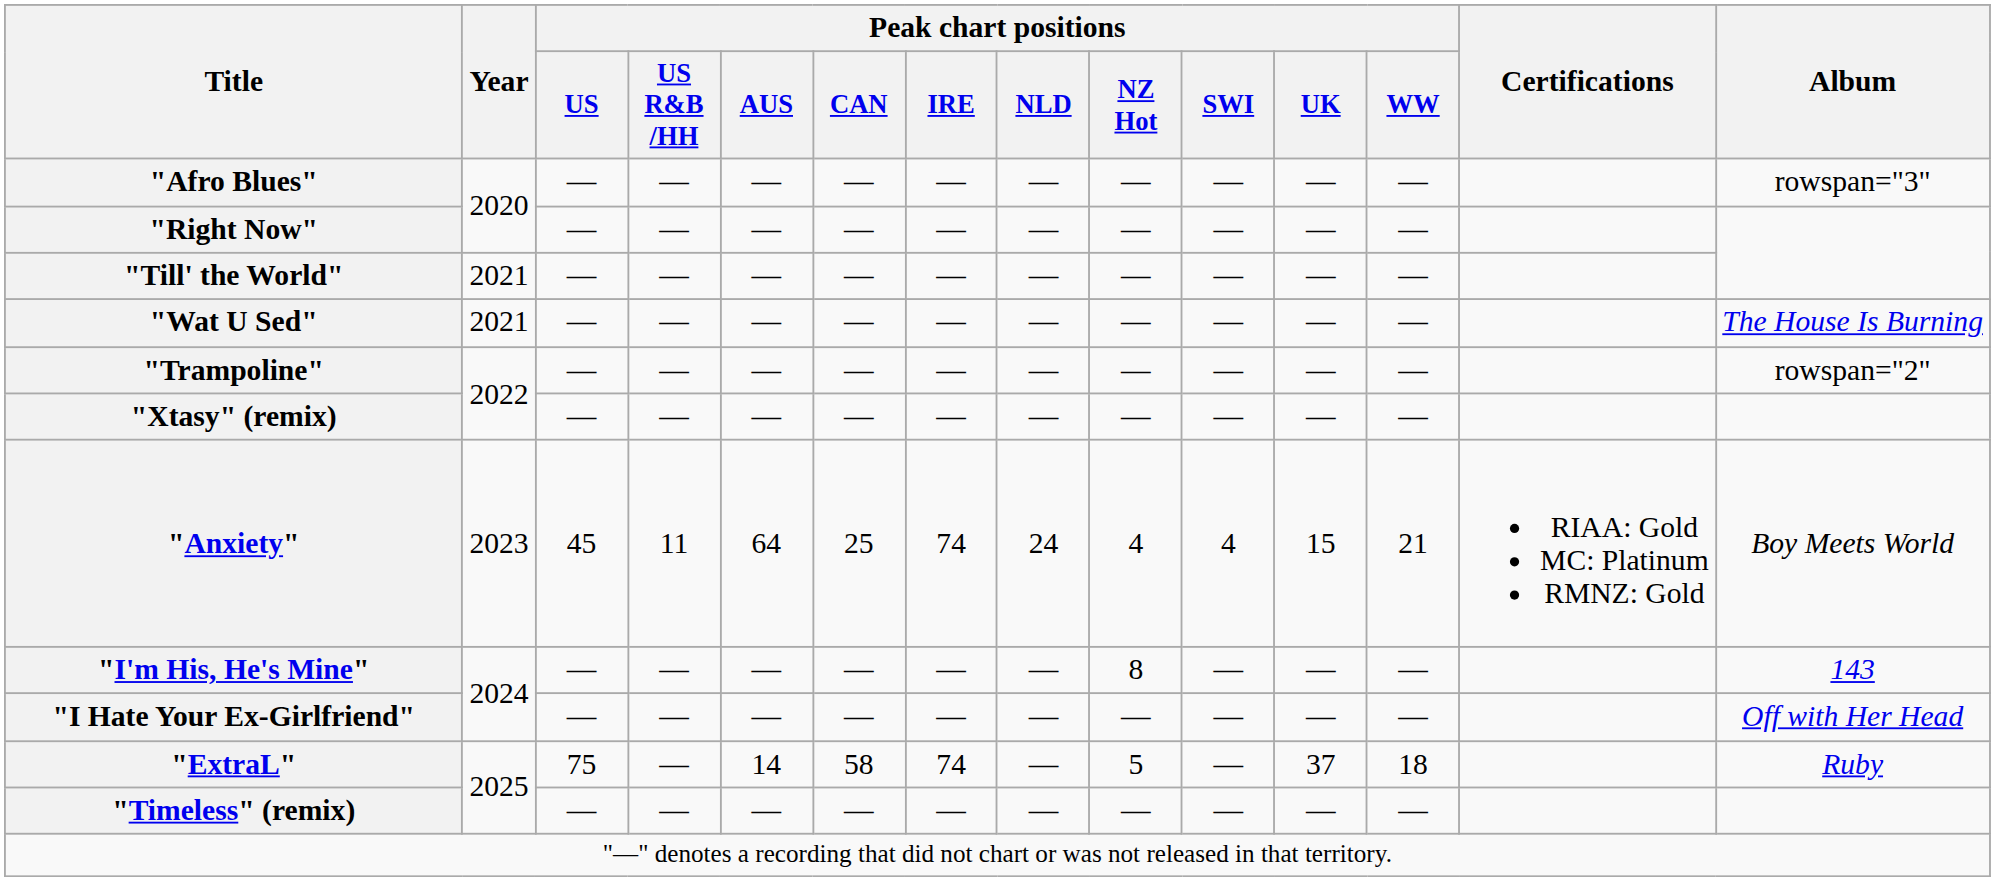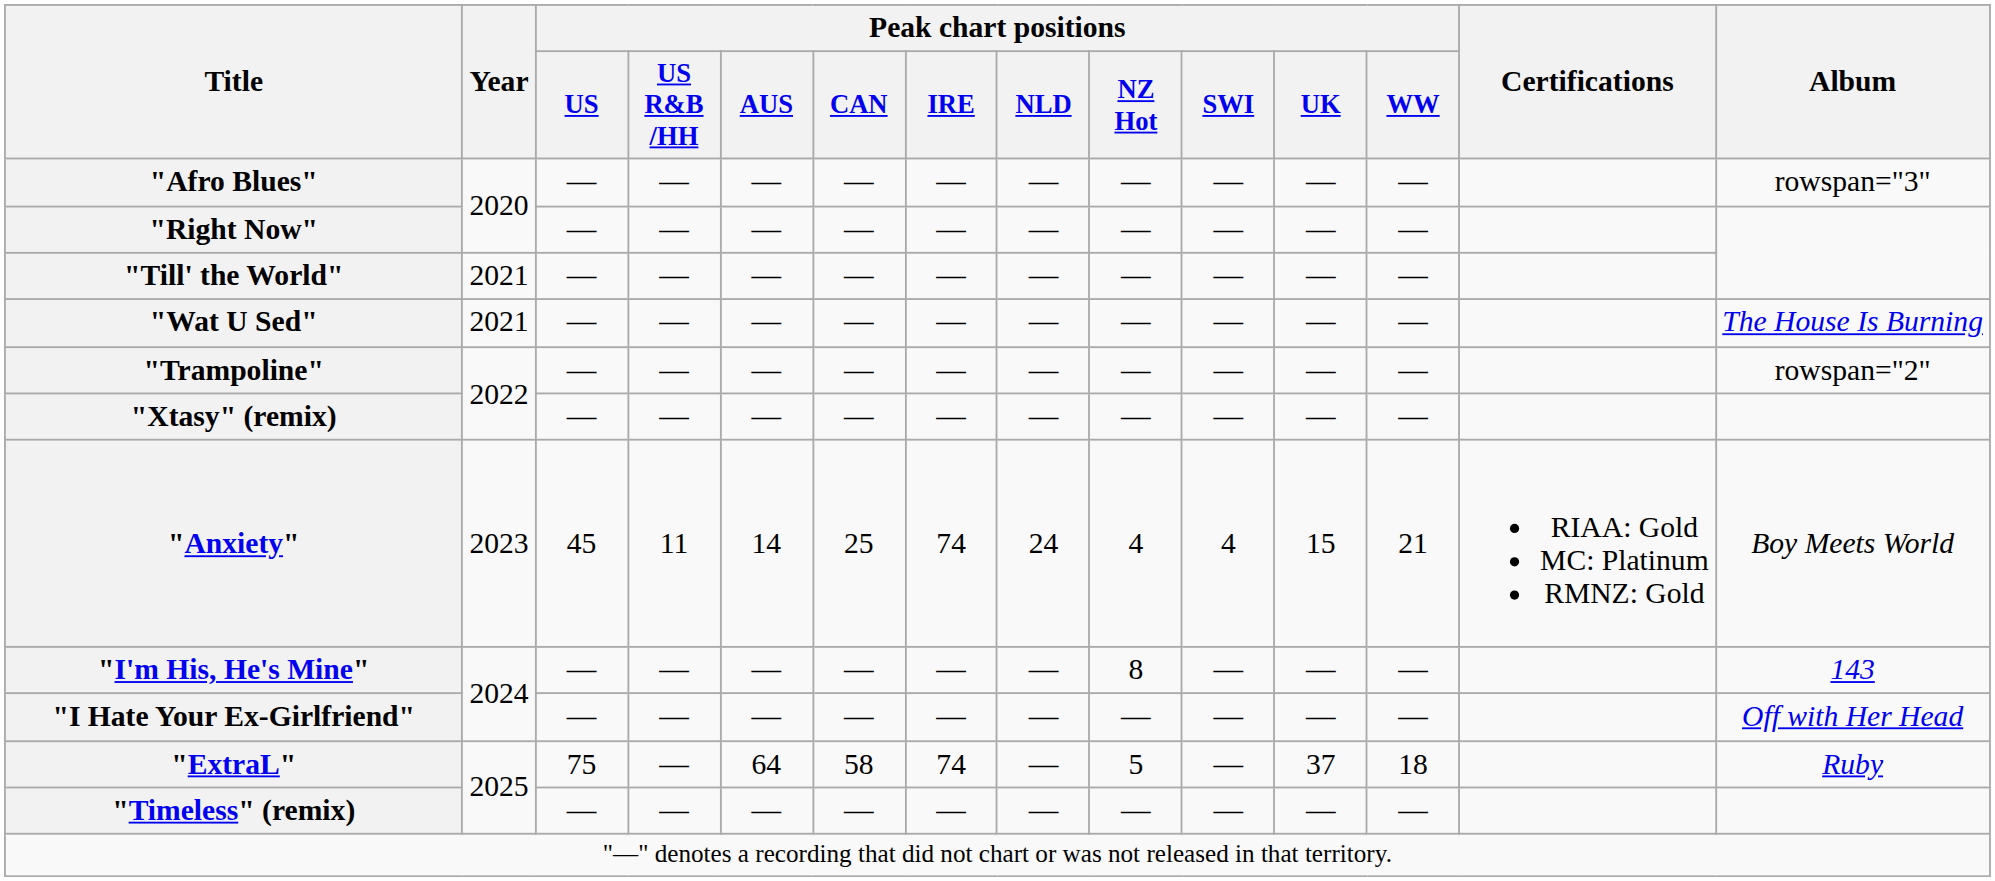(766, 542) 64 -> (766, 542) 14
(766, 763) 14 -> (766, 763) 64
